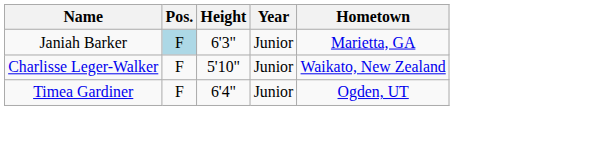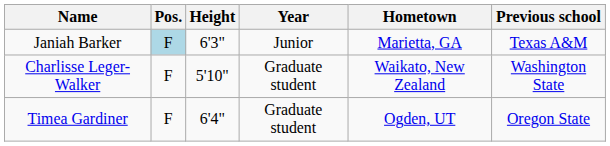+ column: (548, 17)
(273, 67) Junior -> (293, 76) Graduate student
(273, 92) Junior -> (293, 119) Graduate student
